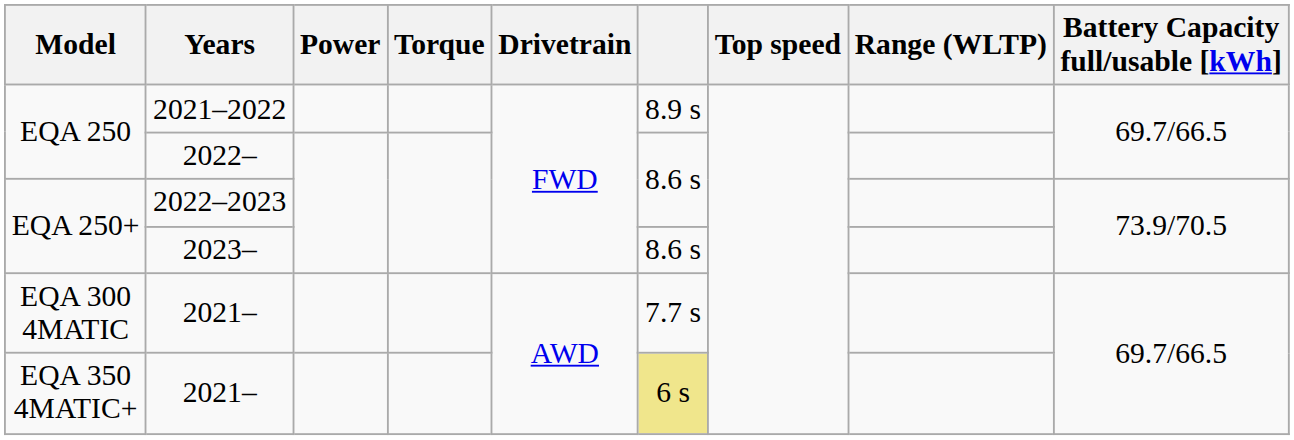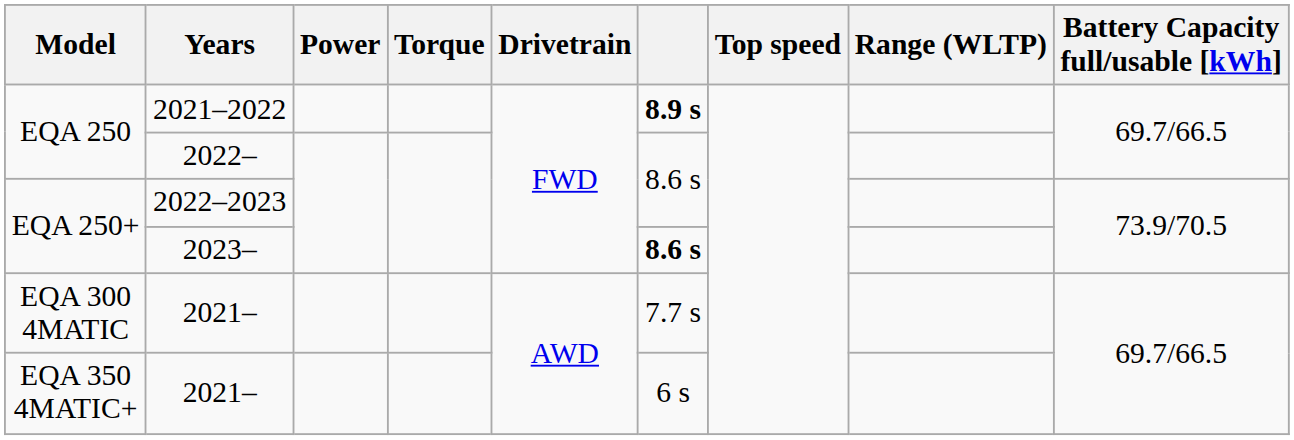(673, 108) normal -> (673, 108) bold
(673, 249) normal -> (673, 249) bold
(673, 392) khaki background -> (673, 392) no background
